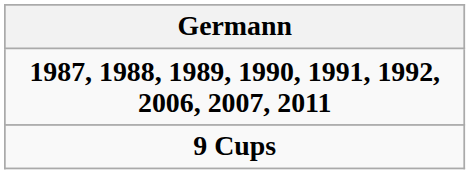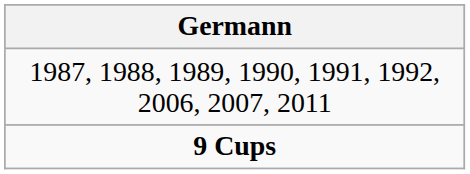(235, 86) bold -> (235, 86) normal
